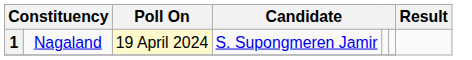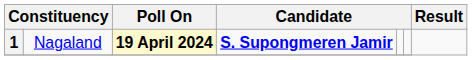(162, 42) normal -> (164, 42) bold
(297, 42) normal -> (306, 42) bold
